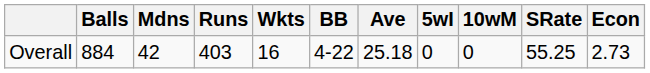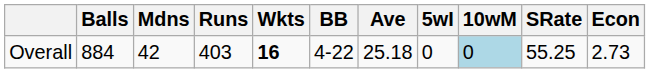(268, 51) normal -> (268, 51) bold
(468, 51) no background -> (468, 51) lightblue background
